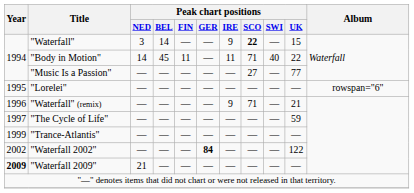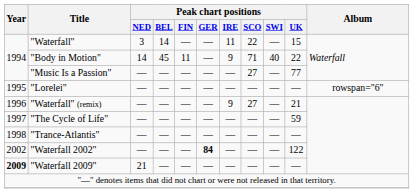(230, 42) 9 -> (230, 42) 11
(252, 42) bold -> (252, 42) normal
(230, 57) 11 -> (230, 57) 9
(252, 104) 71 -> (252, 104) 27
(16, 135) 1999 -> (16, 135) 1998
